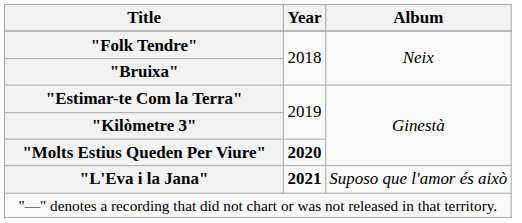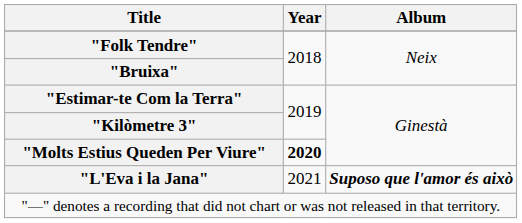(305, 179) bold -> (305, 179) normal
(418, 179) normal -> (421, 179) bold
